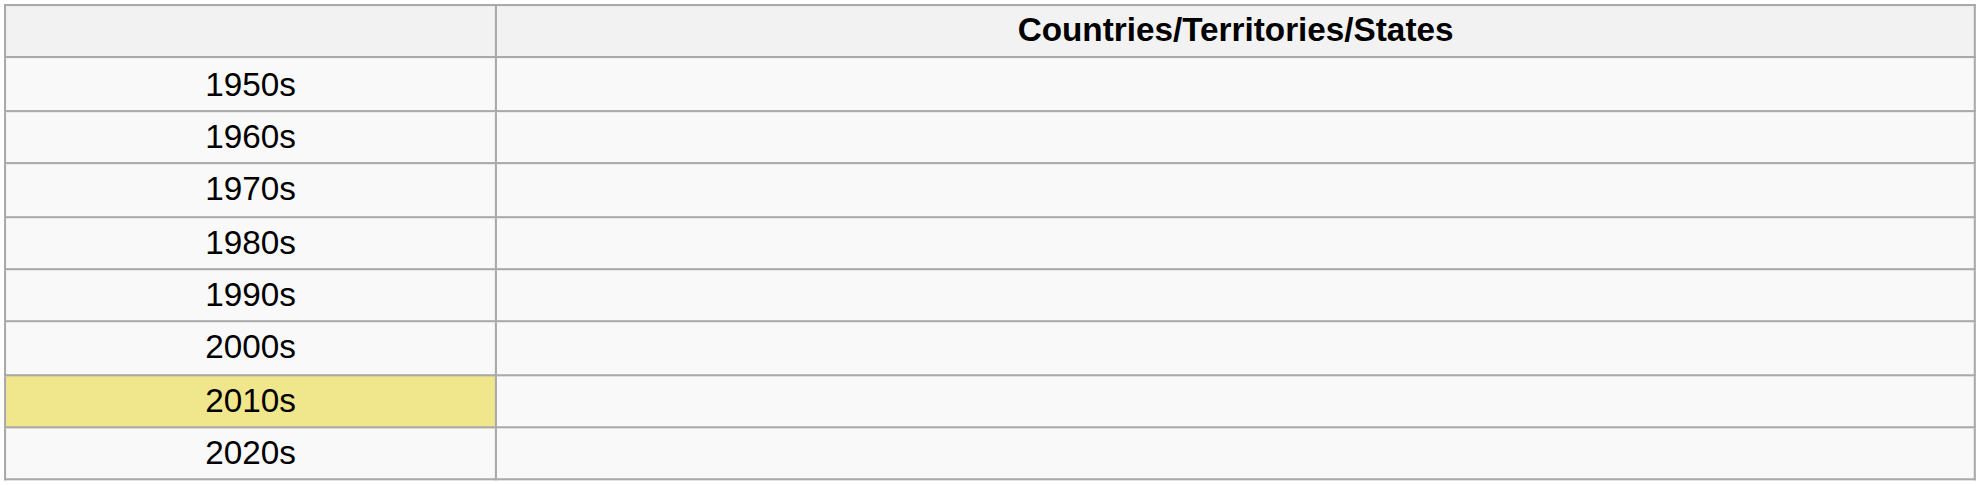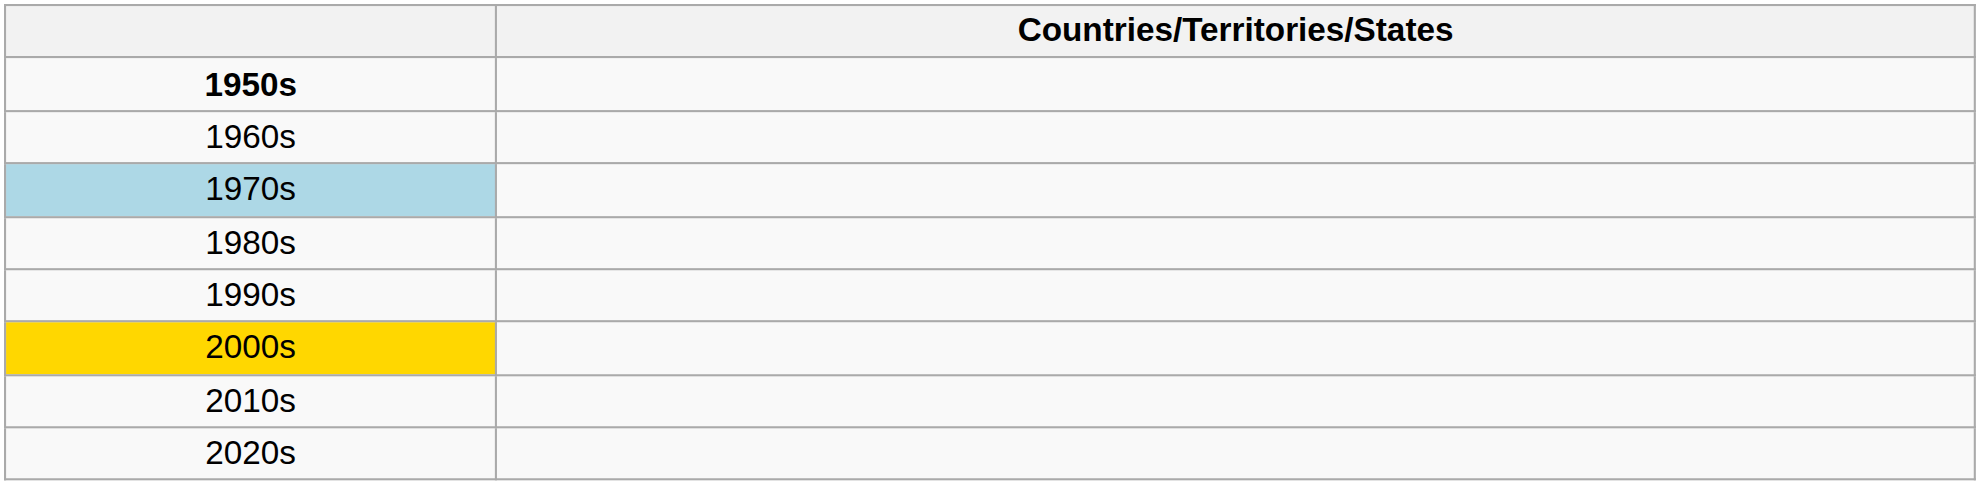(251, 83) normal -> (251, 83) bold
(251, 189) no background -> (251, 189) lightblue background
(251, 347) no background -> (251, 347) gold background
(251, 400) khaki background -> (251, 400) no background
